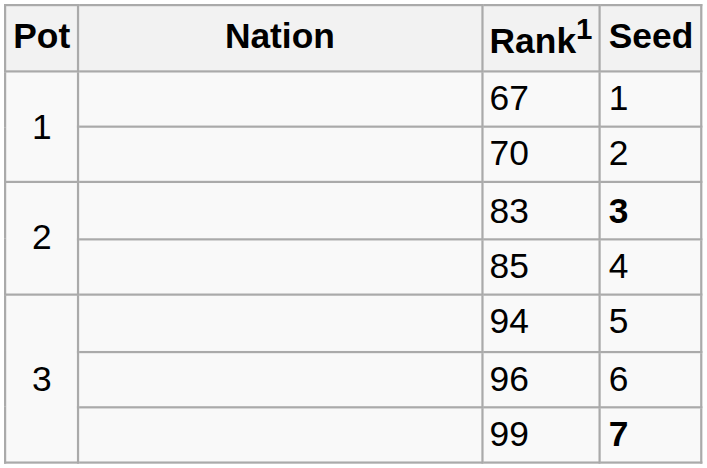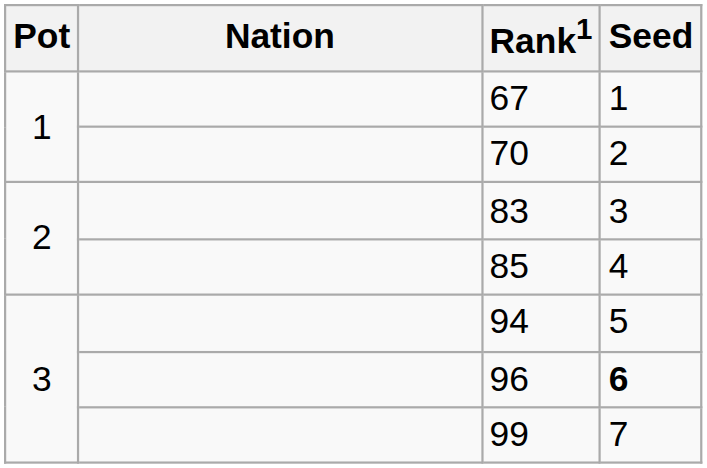(619, 210) bold -> (619, 210) normal
(619, 378) normal -> (619, 378) bold
(619, 434) bold -> (619, 434) normal
